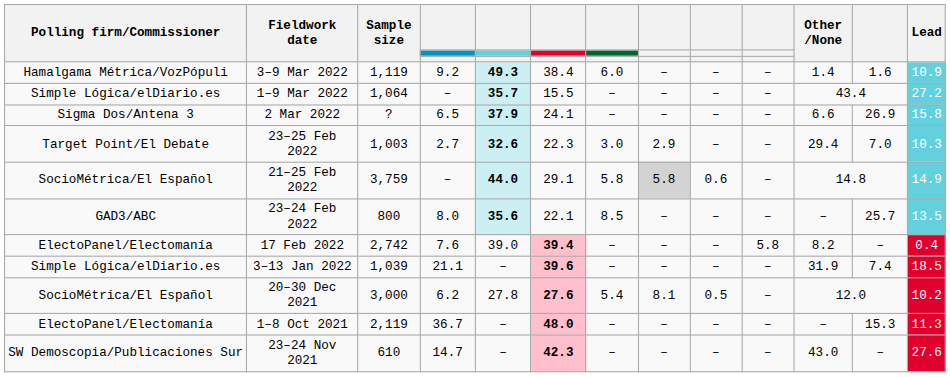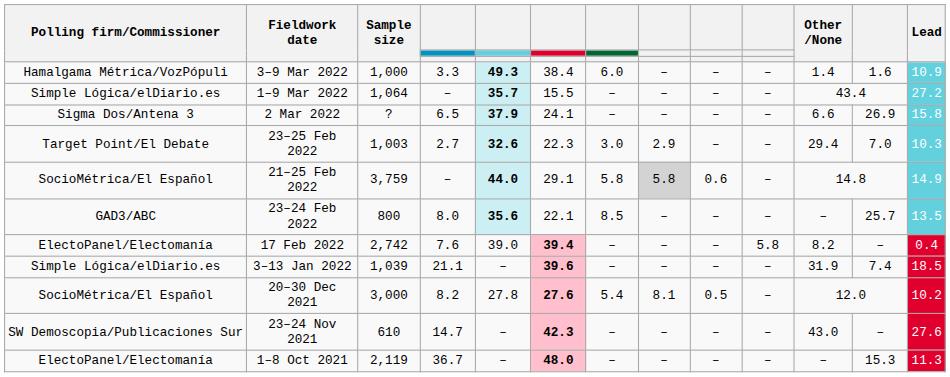(389, 72) 1,119 -> (389, 72) 1,000
(448, 72) 9.2 -> (448, 72) 3.3
(448, 295) 6.2 -> (448, 295) 8.2
rows swapped: (302, 353) <-> (302, 324)
